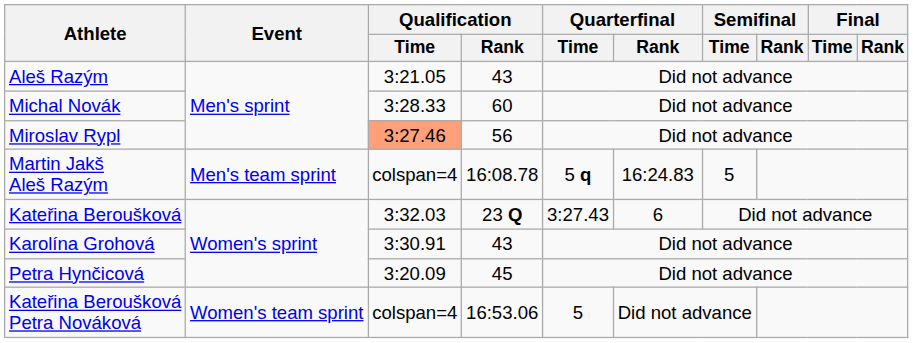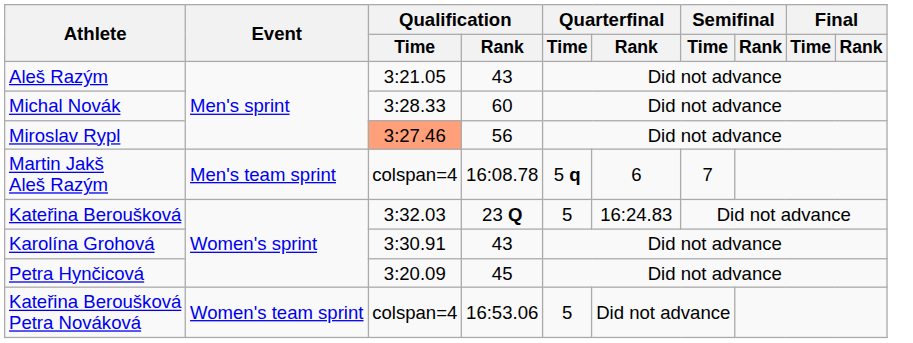(658, 175) 16:24.83 -> (636, 175) 6
(729, 175) 5 -> (708, 175) 7
(578, 215) 3:27.43 -> (567, 215) 5
(658, 215) 6 -> (636, 215) 16:24.83
